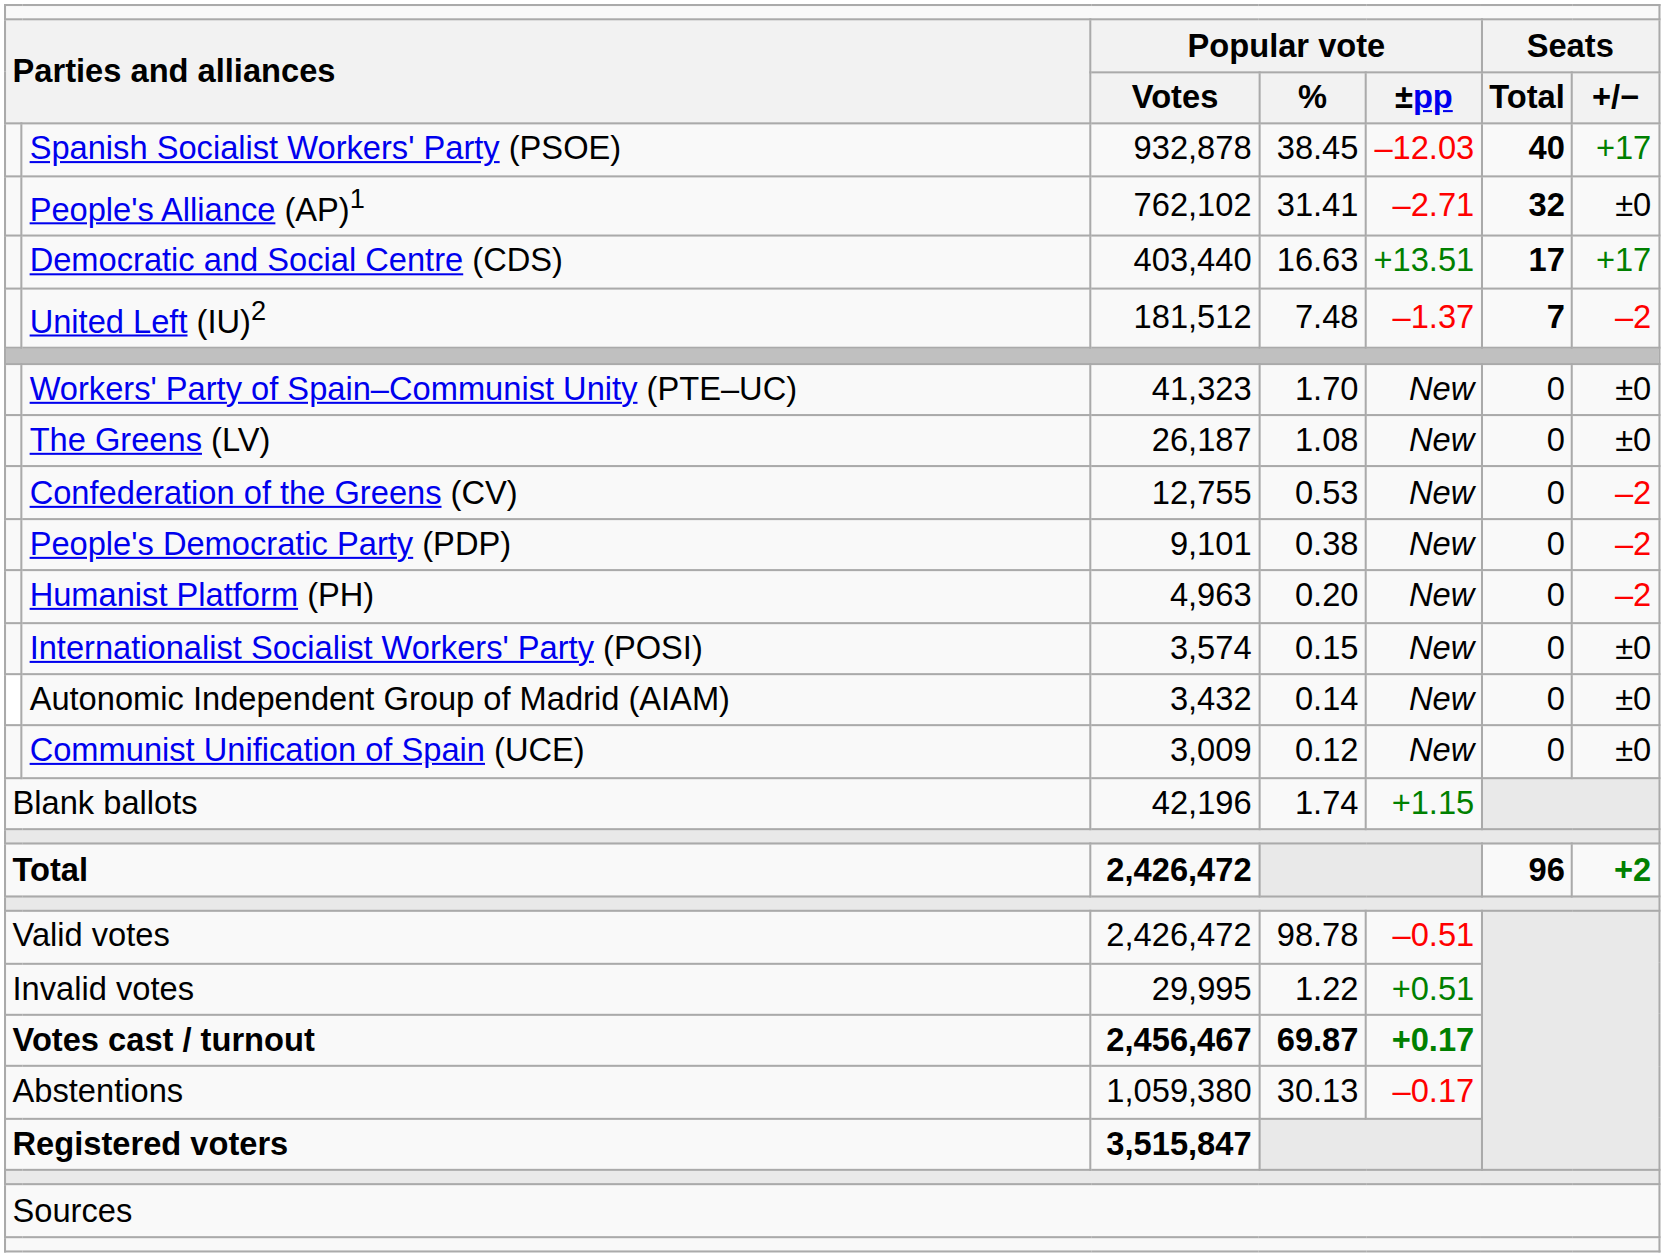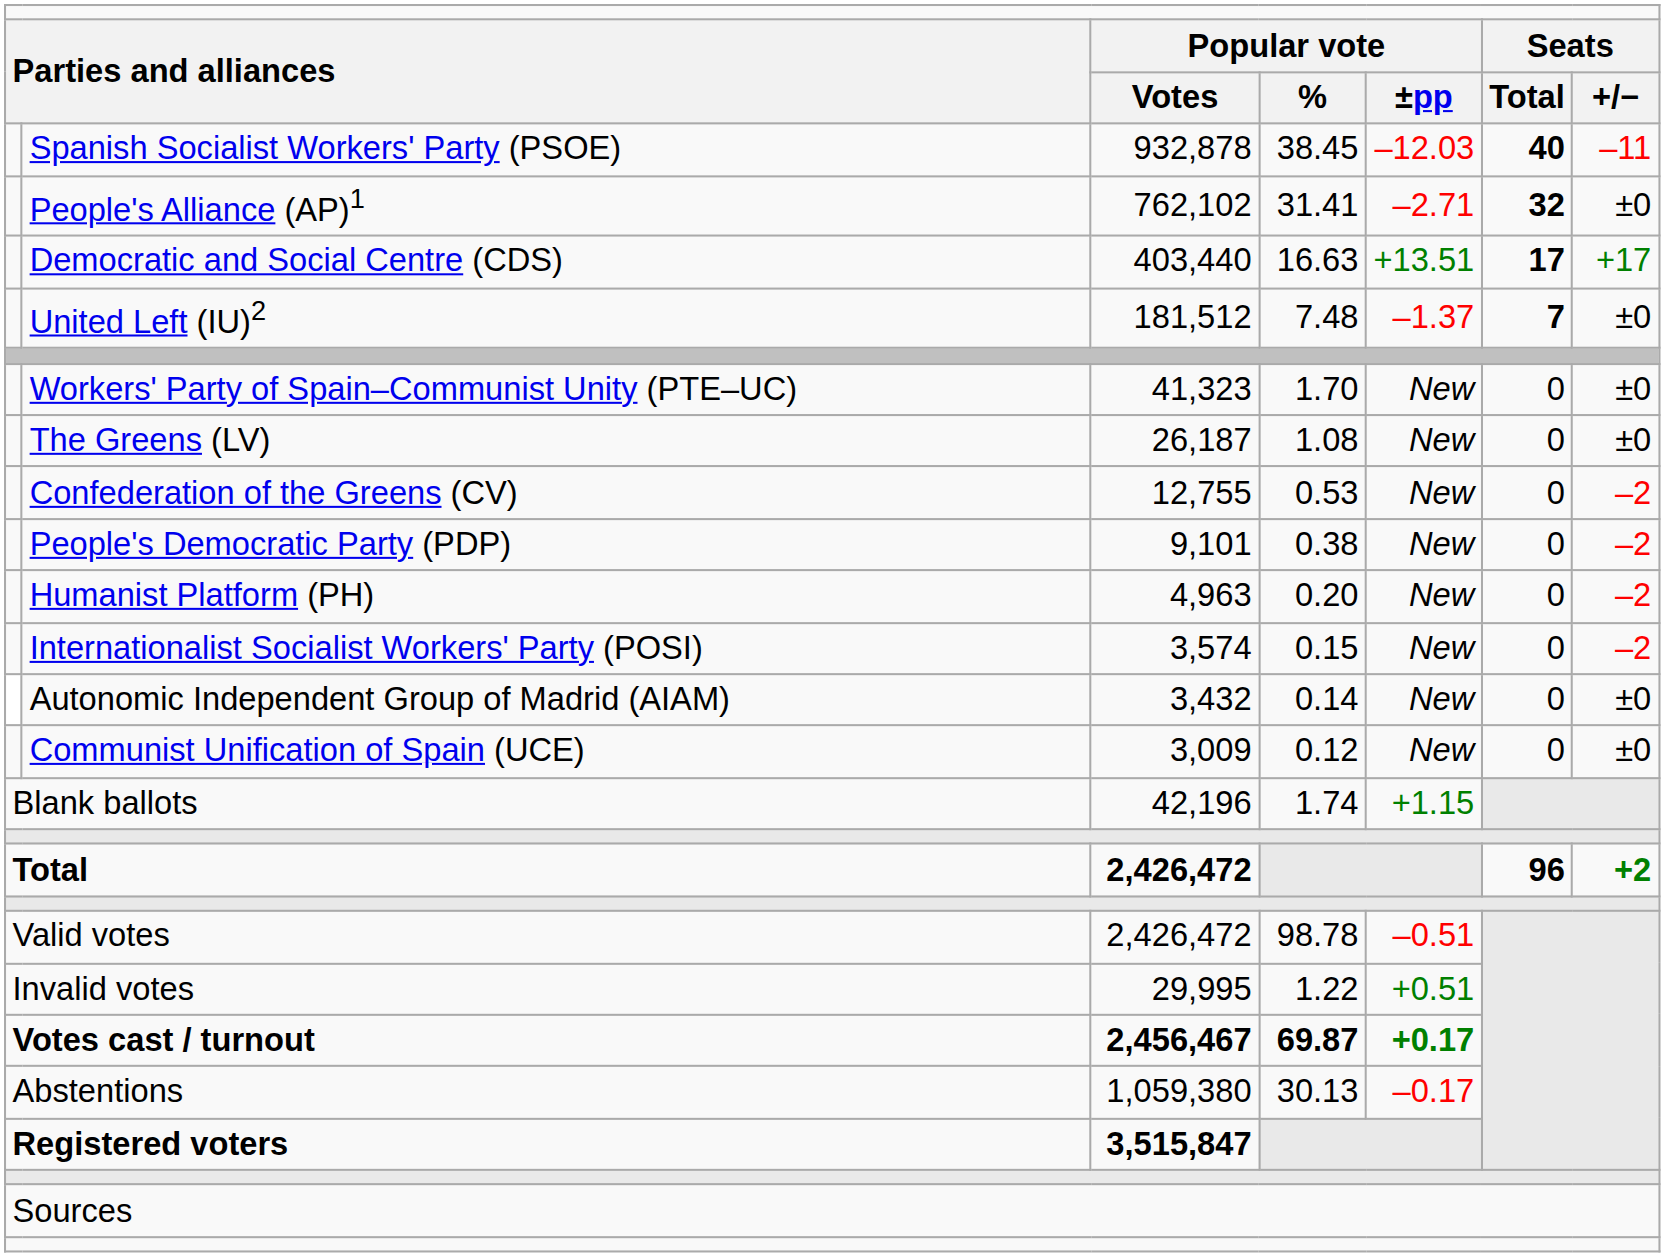(1624, 148) +17 -> (1625, 148) –11
(1633, 317) –2 -> (1633, 317) ±0
(1633, 647) ±0 -> (1633, 647) –2
